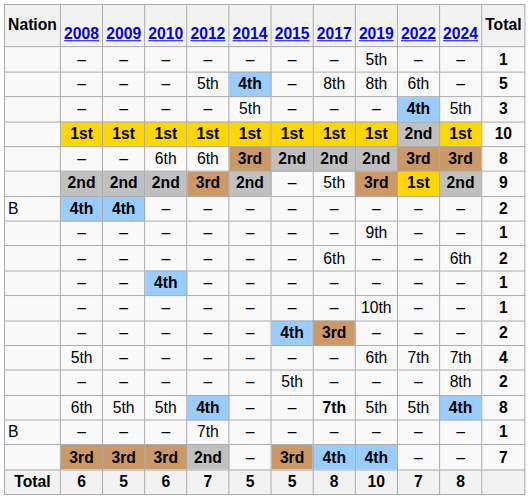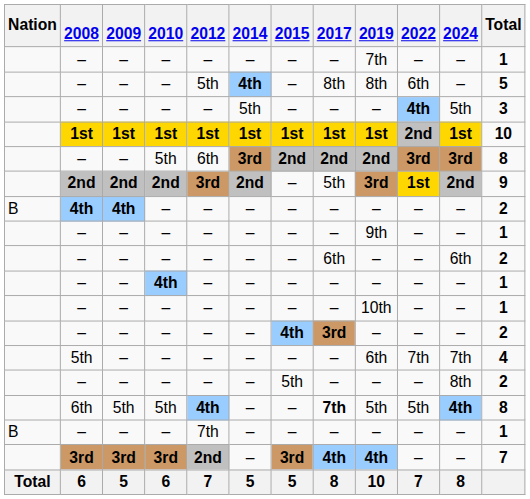(376, 59) 5th -> (376, 59) 7th
(166, 158) 6th -> (166, 158) 5th
